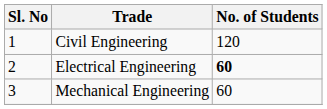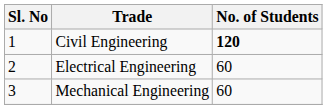(228, 41) normal -> (228, 41) bold
(224, 66) bold -> (224, 66) normal
